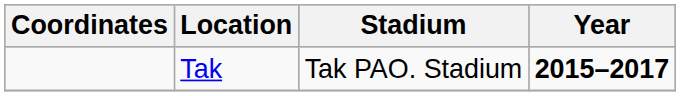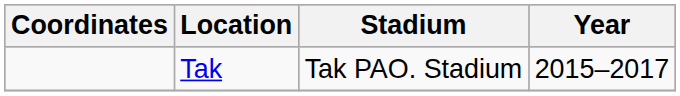(602, 68) bold -> (602, 68) normal
